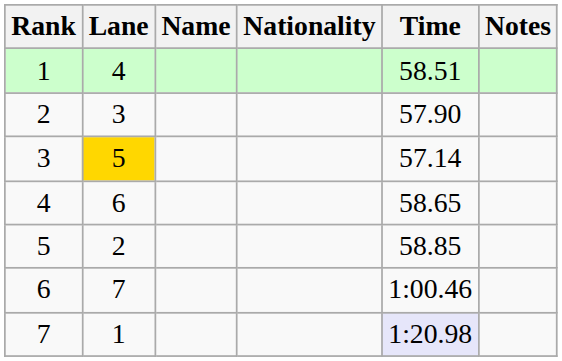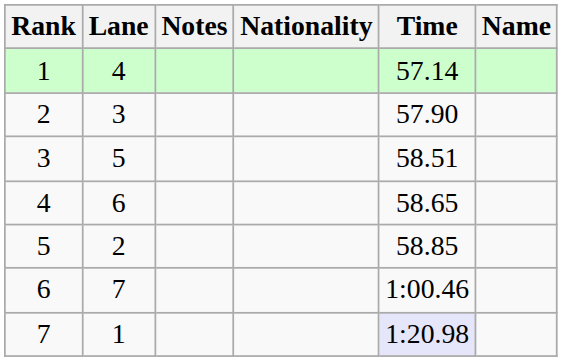columns swapped: (196, 26) <-> (518, 26)
(430, 70) 58.51 -> (427, 70) 57.14
(119, 158) gold background -> (119, 158) no background
(430, 158) 57.14 -> (427, 158) 58.51
